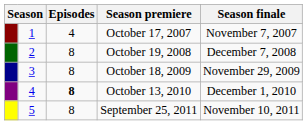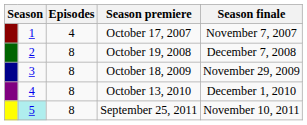(72, 91) bold -> (72, 91) normal
(32, 110) no background -> (32, 110) paleturquoise background
